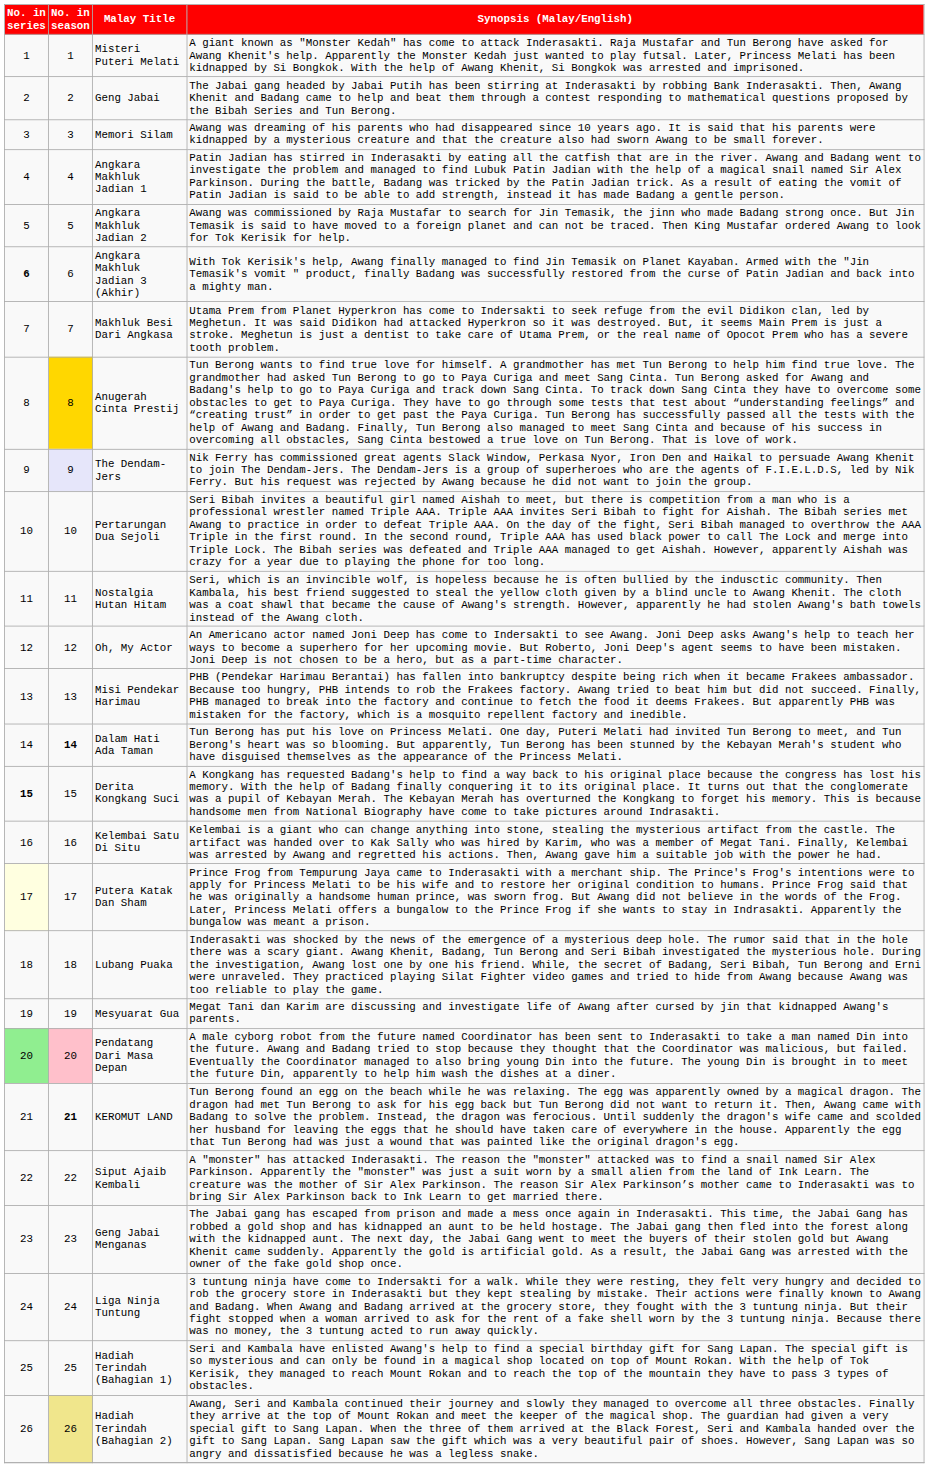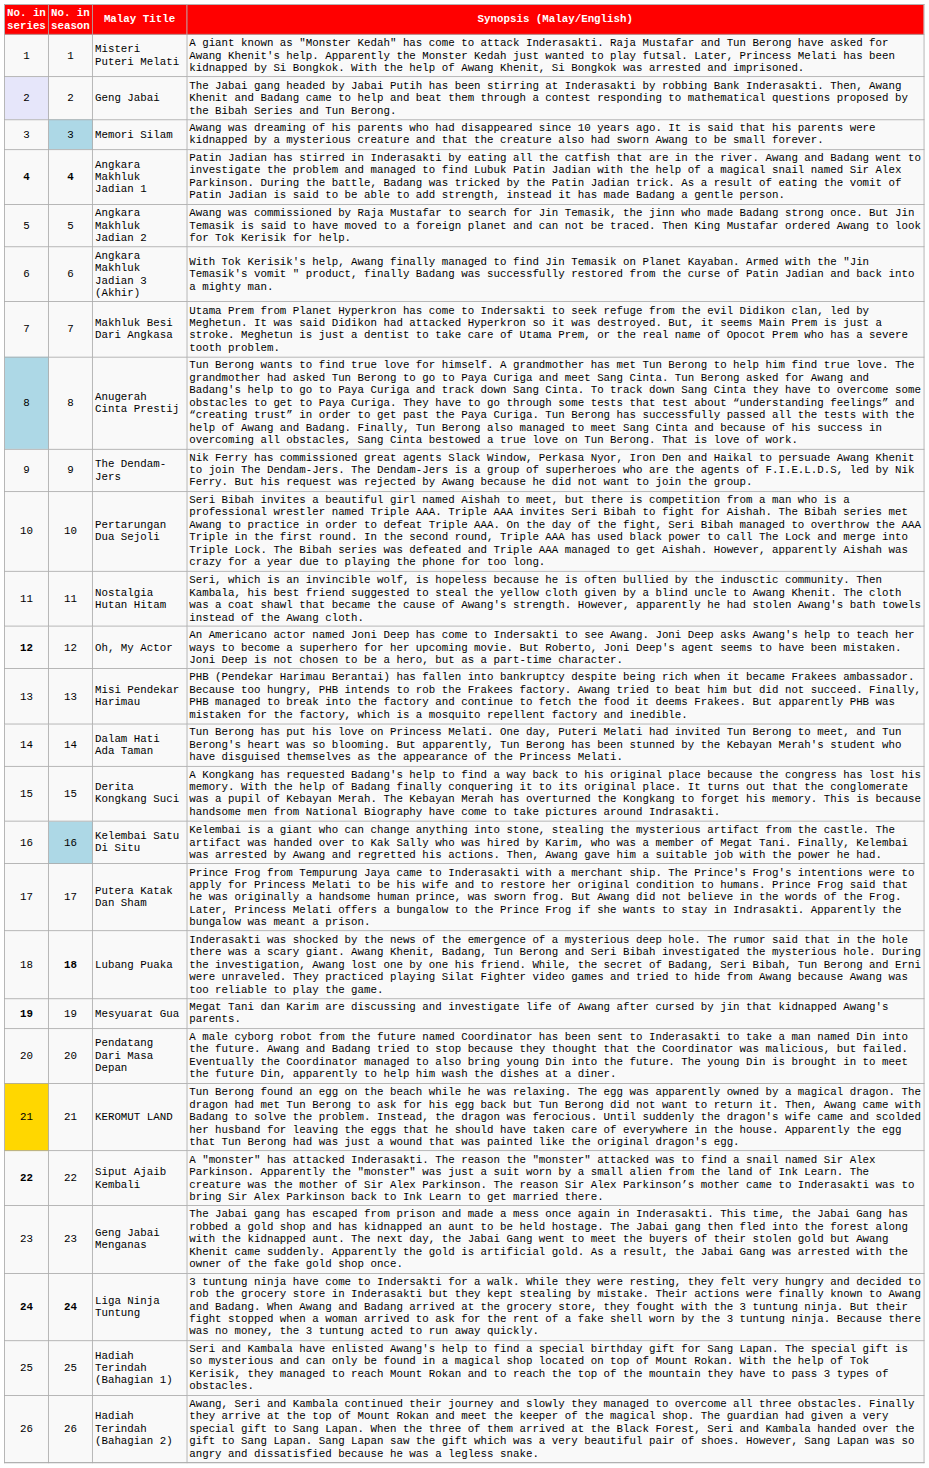(26, 98) no background -> (26, 98) lavender background
(70, 134) no background -> (70, 134) lightblue background
(26, 177) normal -> (26, 177) bold
(70, 177) normal -> (70, 177) bold
(26, 274) bold -> (26, 274) normal
(26, 403) no background -> (26, 403) lightblue background
(70, 403) gold background -> (70, 403) no background
(70, 470) lavender background -> (70, 470) no background
(26, 648) normal -> (26, 648) bold
(70, 745) bold -> (70, 745) normal
(26, 794) bold -> (26, 794) normal
(70, 842) no background -> (70, 842) lightblue background
(26, 897) lightyellow background -> (26, 897) no background
(70, 965) normal -> (70, 965) bold
(26, 1013) normal -> (26, 1013) bold
(26, 1056) lightgreen background -> (26, 1056) no background
(70, 1056) pink background -> (70, 1056) no background
(26, 1117) no background -> (26, 1117) gold background
(70, 1117) bold -> (70, 1117) normal
(26, 1178) normal -> (26, 1178) bold
(26, 1307) normal -> (26, 1307) bold
(70, 1307) normal -> (70, 1307) bold
(70, 1429) khaki background -> (70, 1429) no background
